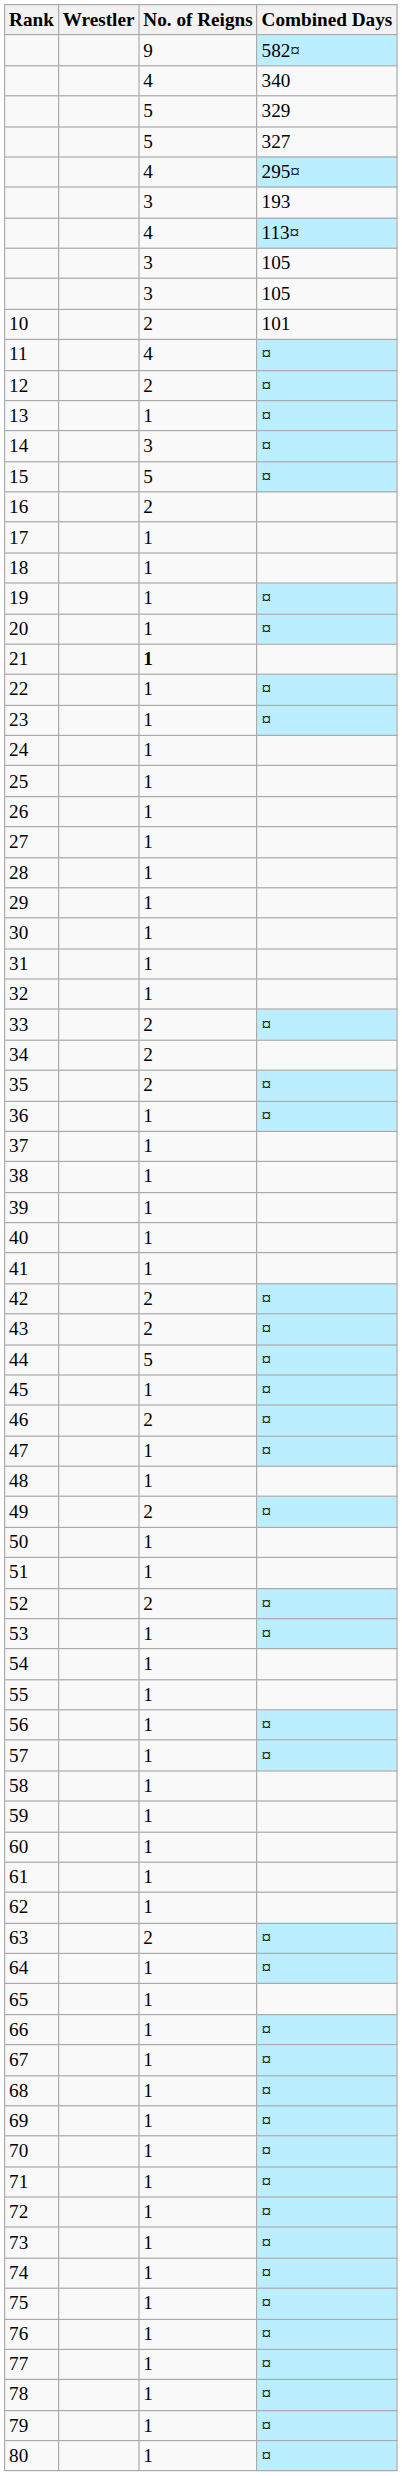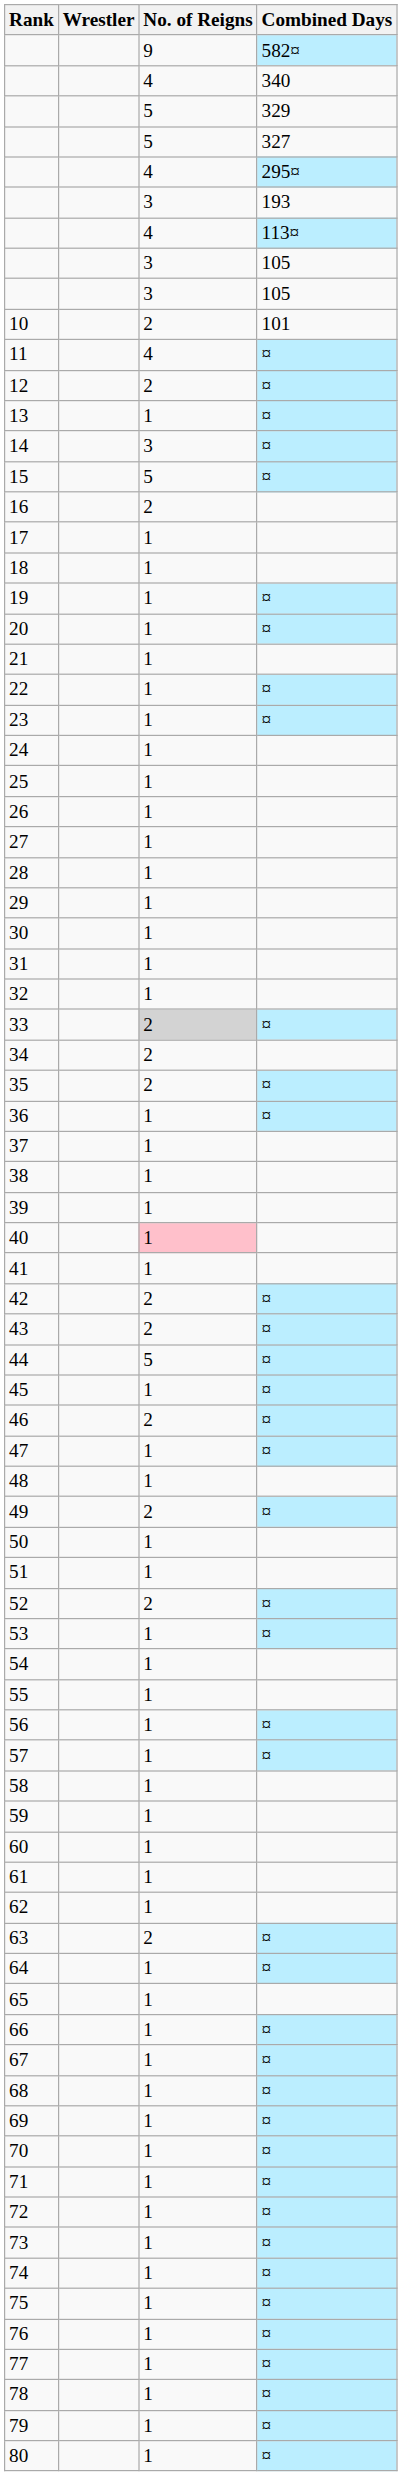(148, 659) bold -> (148, 659) normal
(148, 1024) no background -> (148, 1024) lightgrey background
(148, 1237) no background -> (148, 1237) pink background
